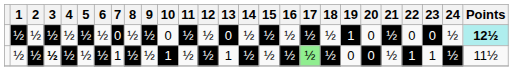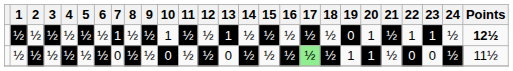(118, 35) 0 -> (118, 35) 1
(168, 35) 0 -> (168, 35) 1
(228, 35) 0 -> (228, 35) 1
(351, 35) 1 -> (351, 35) 0
(371, 35) 0 -> (371, 35) 1
(412, 35) 0 -> (412, 35) 1
(432, 35) 0 -> (432, 35) 1
(486, 35) paleturquoise background -> (486, 35) no background
(52, 55) bold -> (52, 55) normal
(118, 55) 1 -> (118, 55) 0
(168, 55) 1 -> (168, 55) 0
(228, 55) 1 -> (228, 55) 0
(351, 55) 0 -> (351, 55) 1
(371, 55) 0 -> (371, 55) 1
(412, 55) 1 -> (412, 55) 0
(432, 55) 1 -> (432, 55) 0
